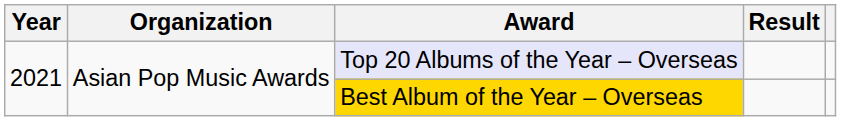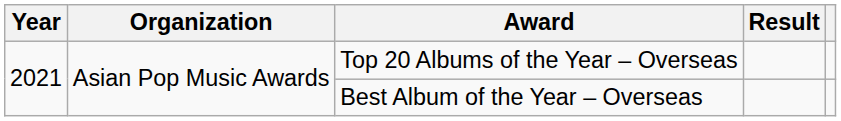(539, 60) lavender background -> (539, 60) no background
(521, 97) gold background -> (521, 97) no background
